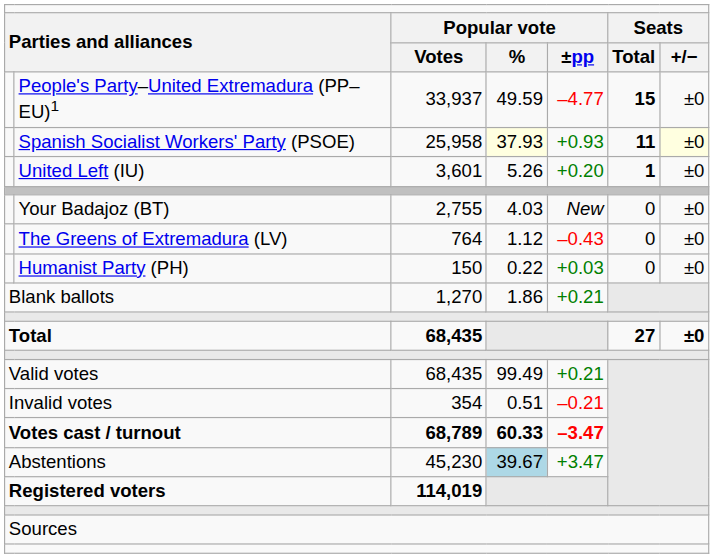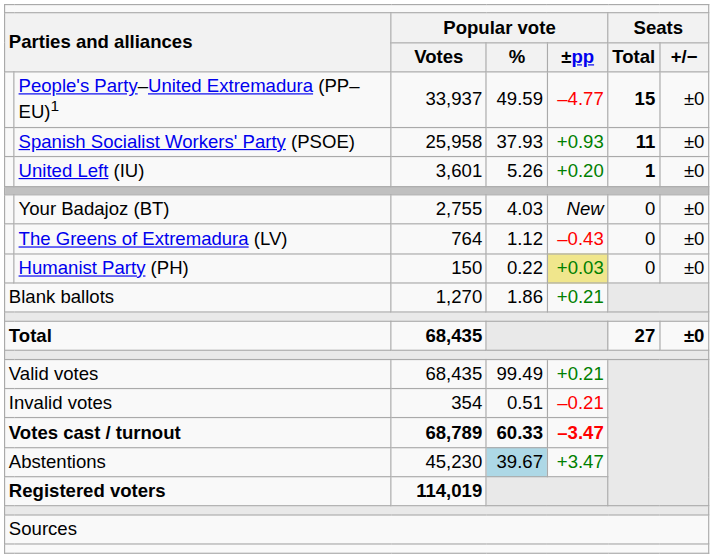(520, 141) lightyellow background -> (520, 141) no background
(694, 141) lightyellow background -> (694, 141) no background
(580, 268) no background -> (580, 268) khaki background
